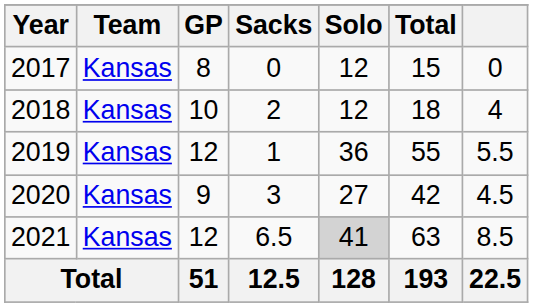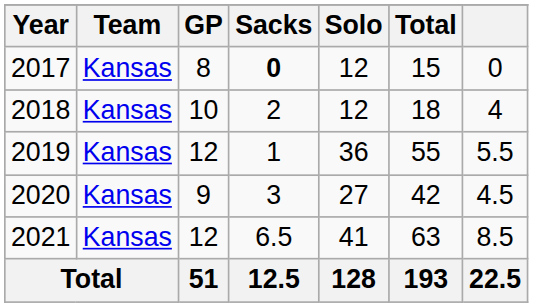(274, 68) normal -> (274, 68) bold
(354, 237) lightgrey background -> (354, 237) no background
